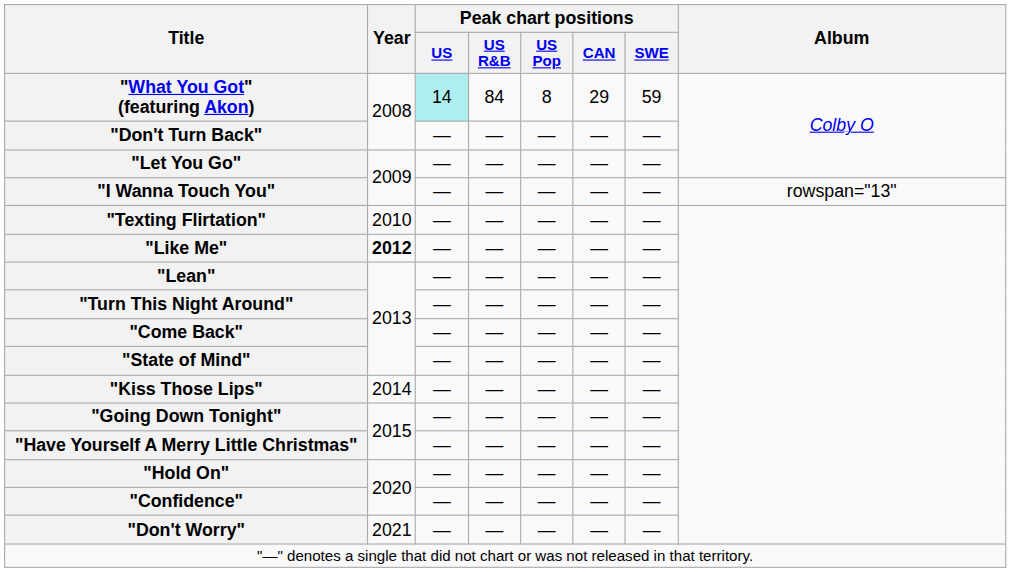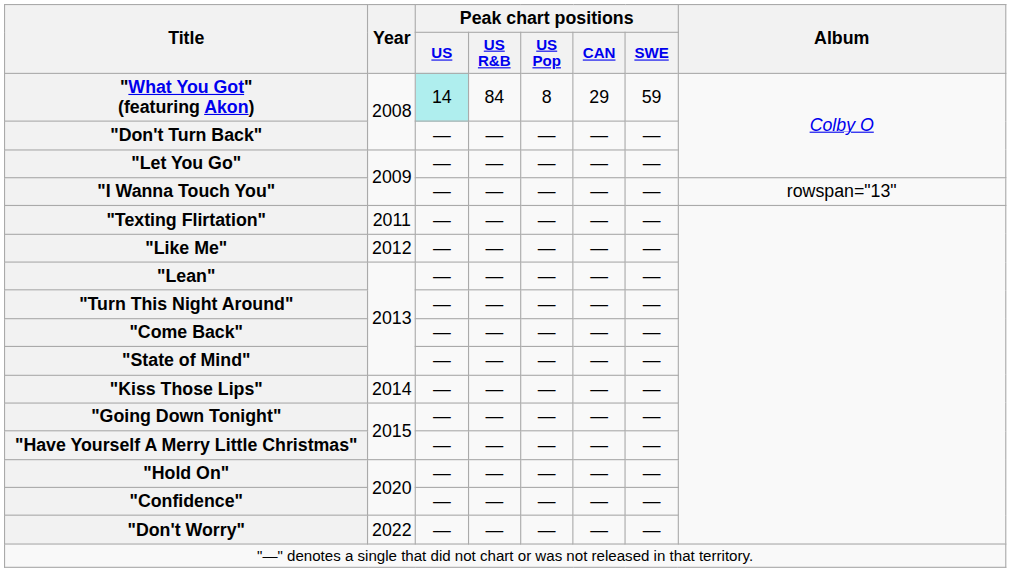(392, 219) 2010 -> (392, 219) 2011
(392, 248) bold -> (392, 248) normal
(392, 529) 2021 -> (392, 529) 2022
